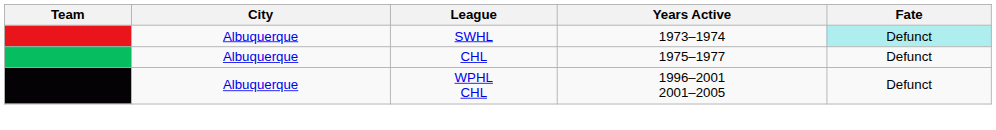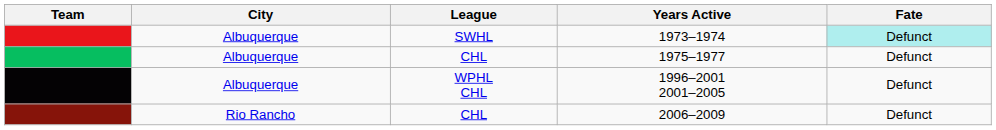+ row: (692, 114)
